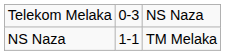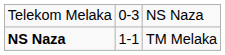(37, 38) normal -> (37, 38) bold
